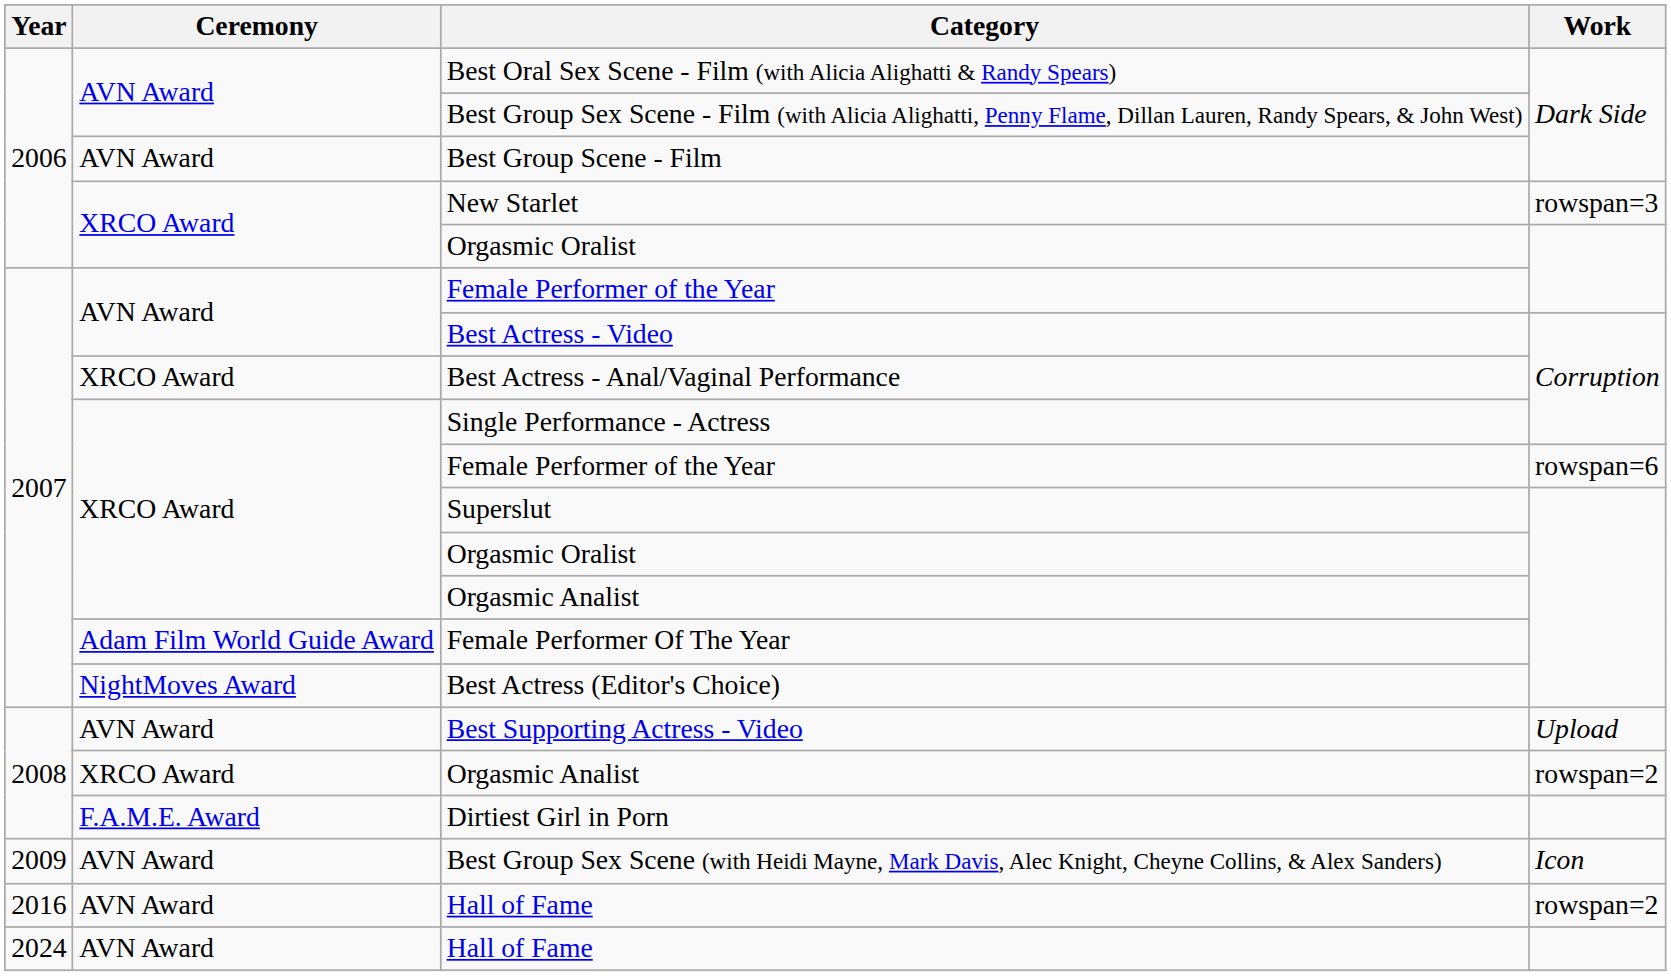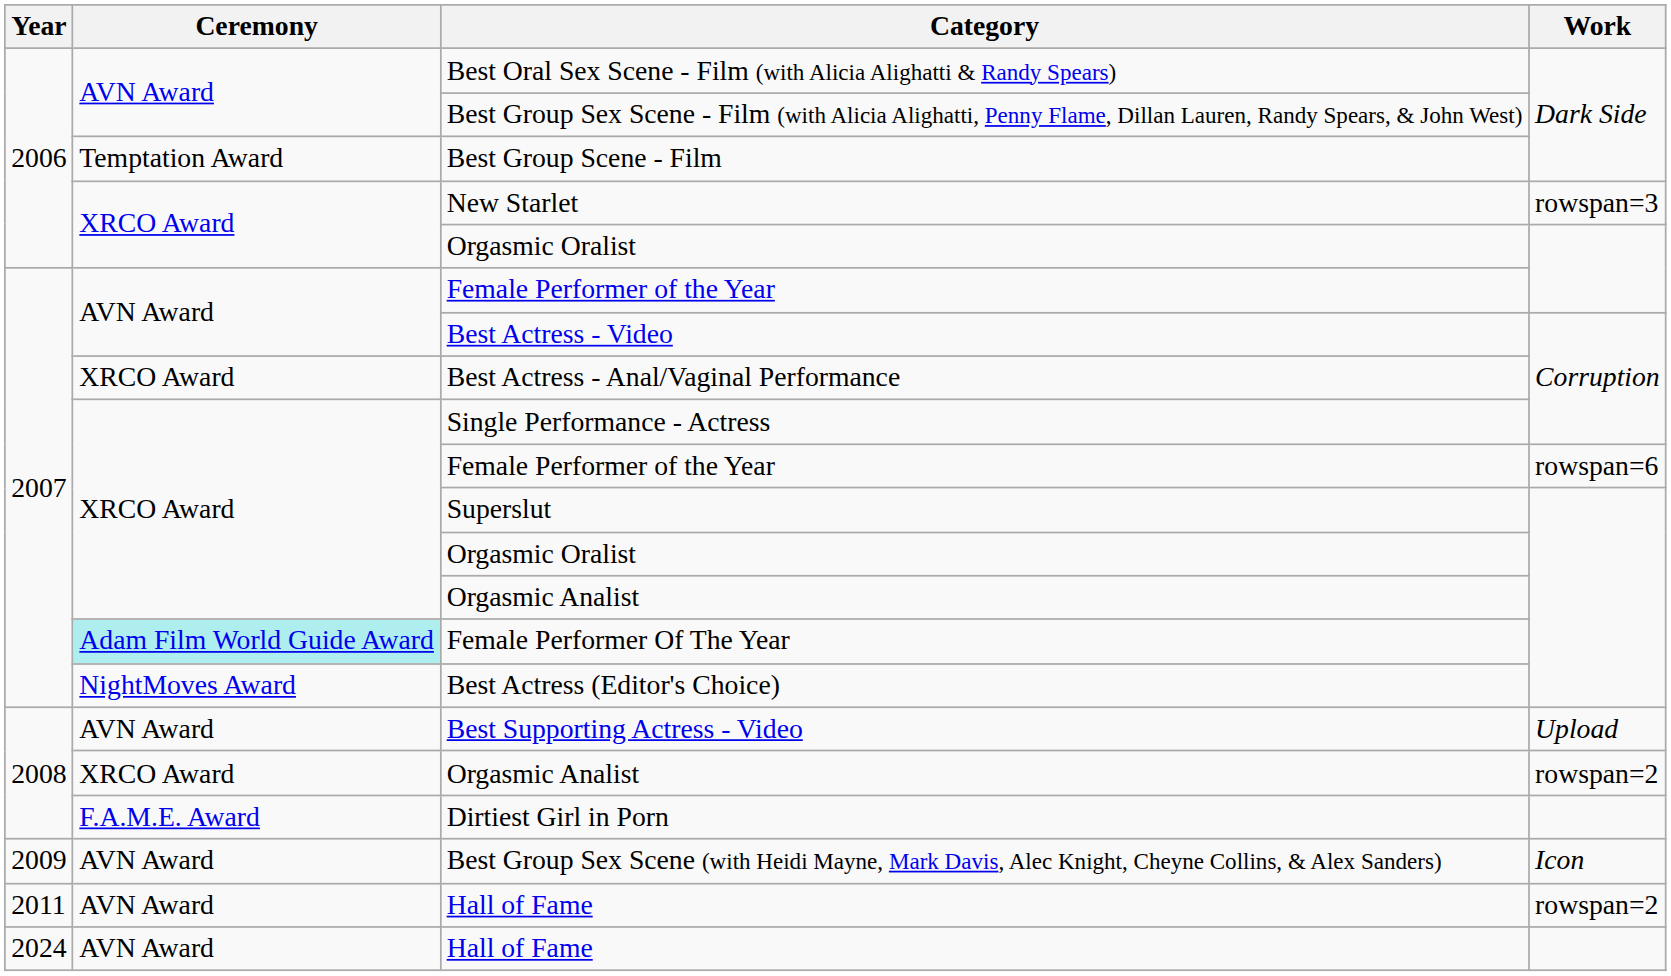(147, 158) AVN Award -> (181, 158) Temptation Award
(257, 641) no background -> (257, 641) paleturquoise background
(39, 904) 2016 -> (38, 904) 2011
